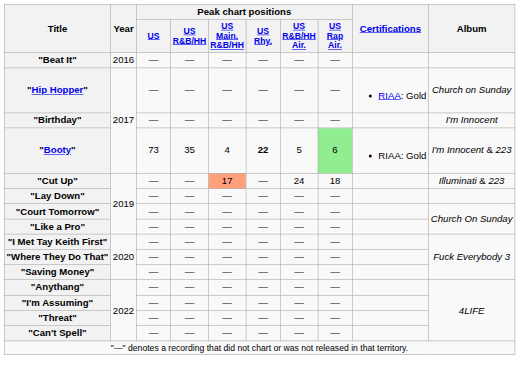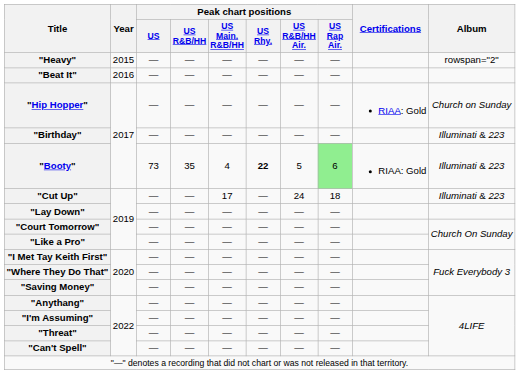+ row: (57, 60)
(472, 120) I'm Innocent -> (472, 135) Illuminati & 223
(472, 150) I'm Innocent & 223 -> (472, 166) Illuminati & 223
(227, 181) lightsalmon background -> (227, 196) no background
